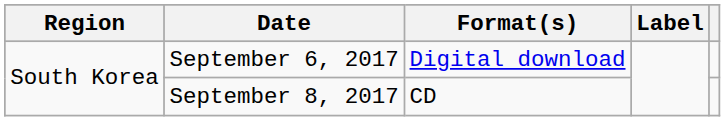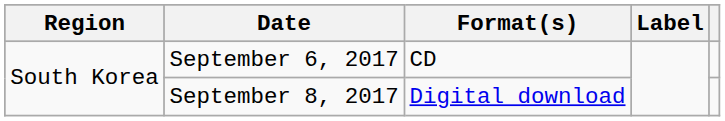(518, 60) Digital download -> (423, 60) CD
(423, 97) CD -> (518, 97) Digital download
